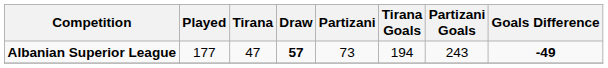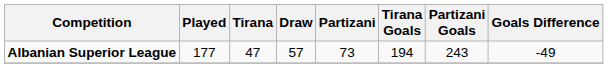(296, 52) bold -> (296, 52) normal
(546, 52) bold -> (546, 52) normal
